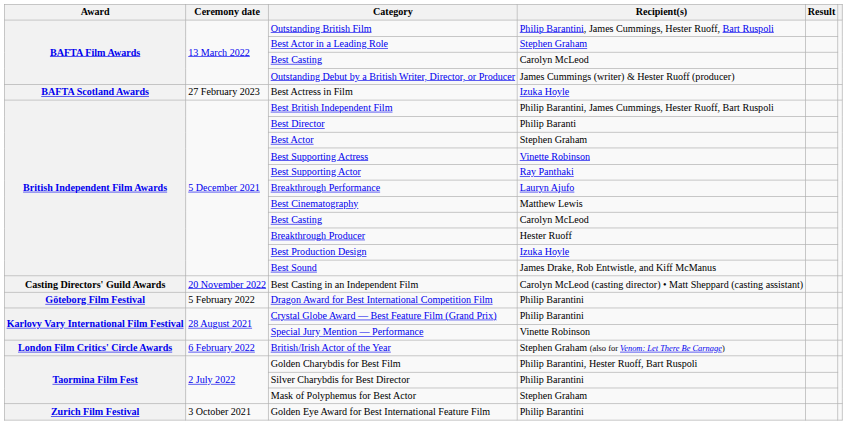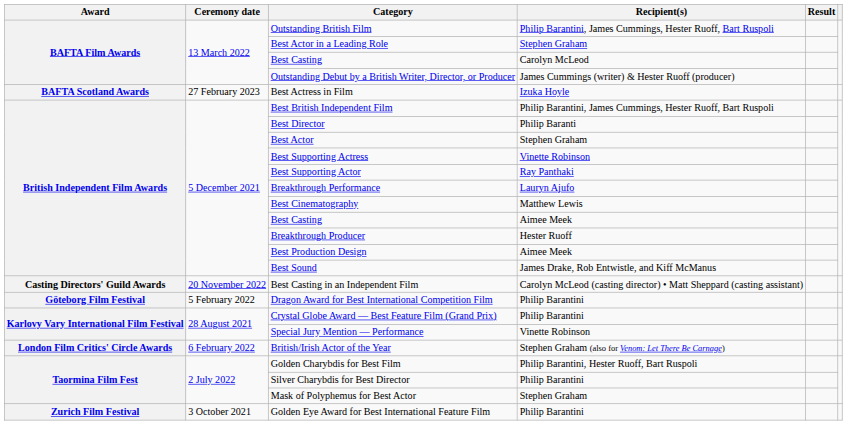(554, 220) Carolyn McLeod -> (546, 220) Aimee Meek
(545, 252) Izuka Hoyle -> (546, 252) Aimee Meek
